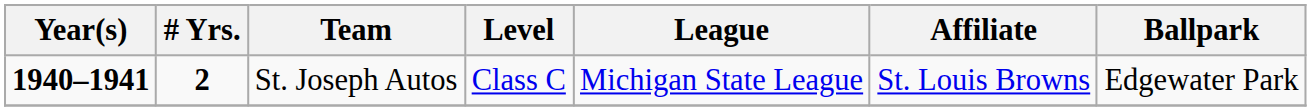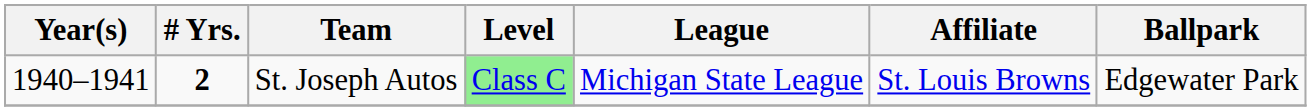(81, 80) bold -> (81, 80) normal
(519, 80) no background -> (519, 80) lightgreen background
